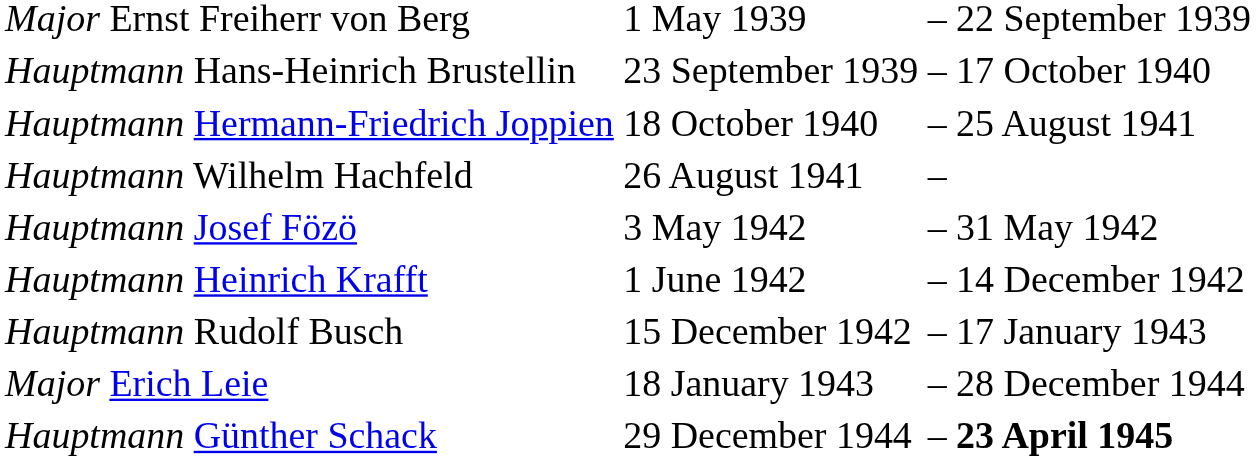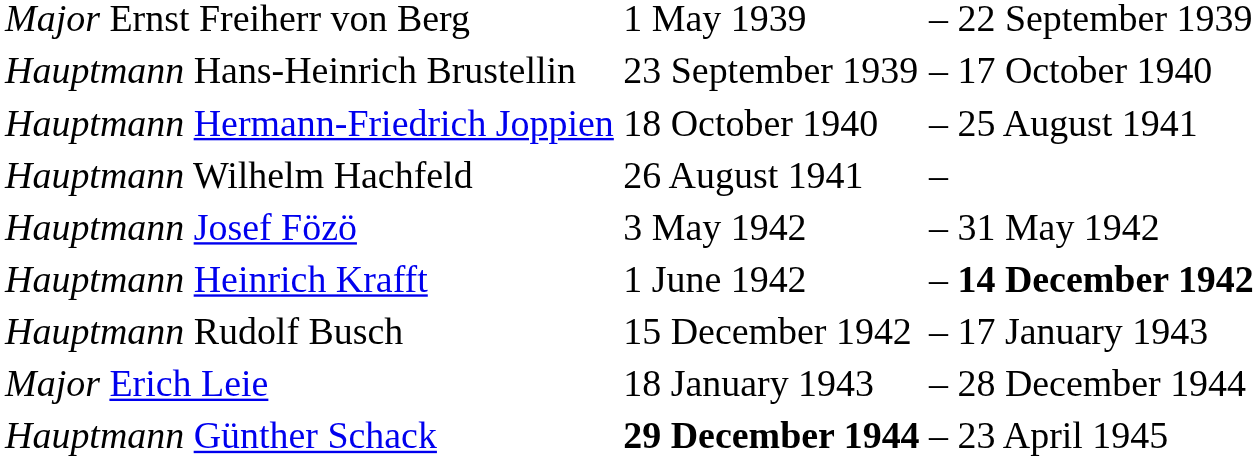(1100, 279) normal -> (1106, 279) bold
(768, 435) normal -> (771, 435) bold
(1065, 435) bold -> (1063, 435) normal
